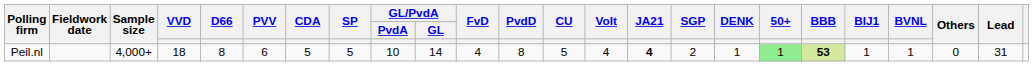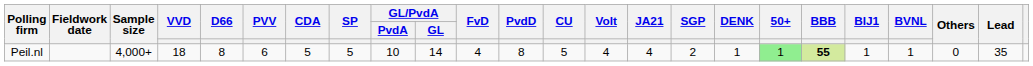(649, 53) bold -> (649, 53) normal
(823, 53) 53 -> (823, 53) 55
(1001, 53) 31 -> (1001, 53) 35
